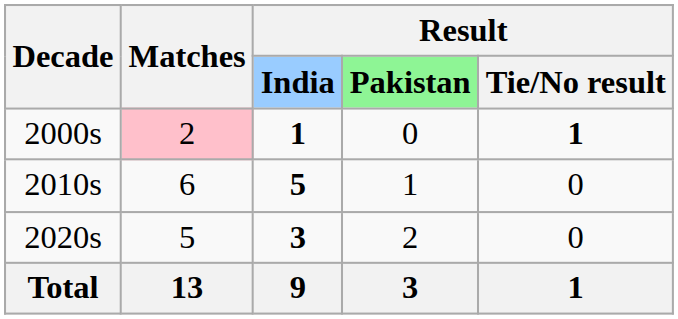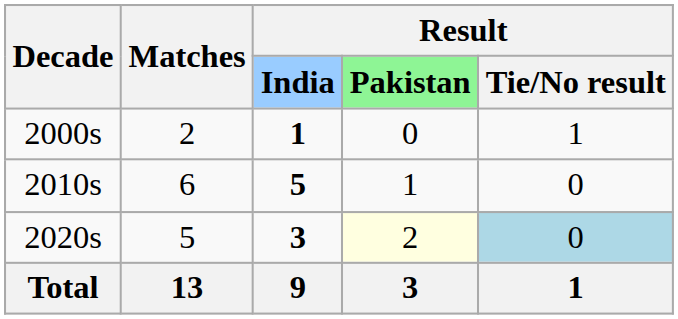(187, 133) pink background -> (187, 133) no background
(576, 133) bold -> (576, 133) normal
(410, 236) no background -> (410, 236) lightyellow background
(576, 236) no background -> (576, 236) lightblue background
